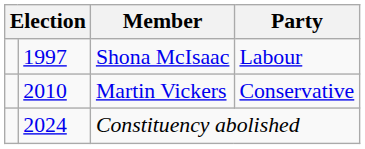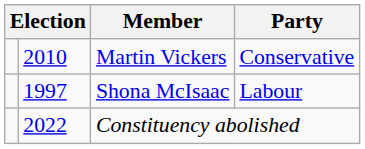rows swapped: (163, 56) <-> (161, 90)
(45, 125) 2024 -> (45, 125) 2022
